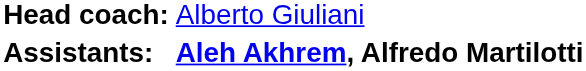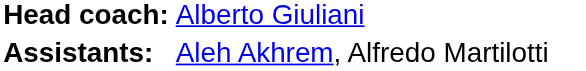(380, 52) bold -> (362, 52) normal
